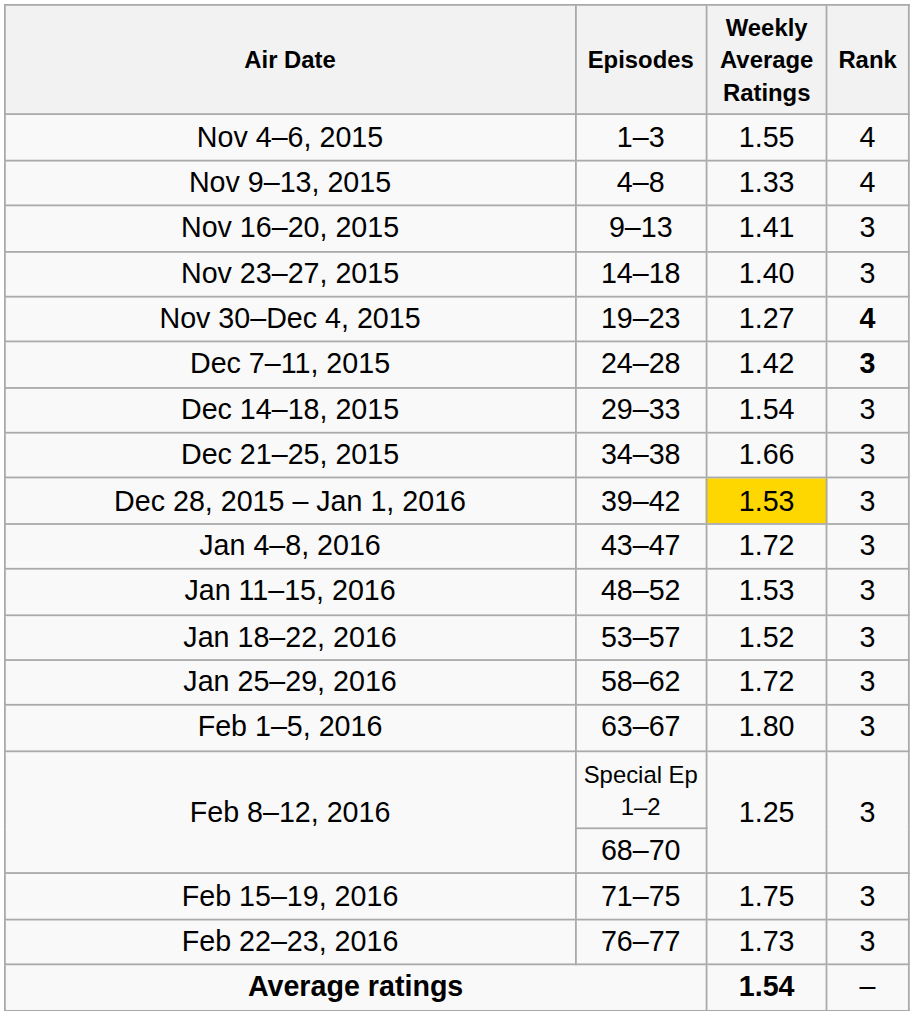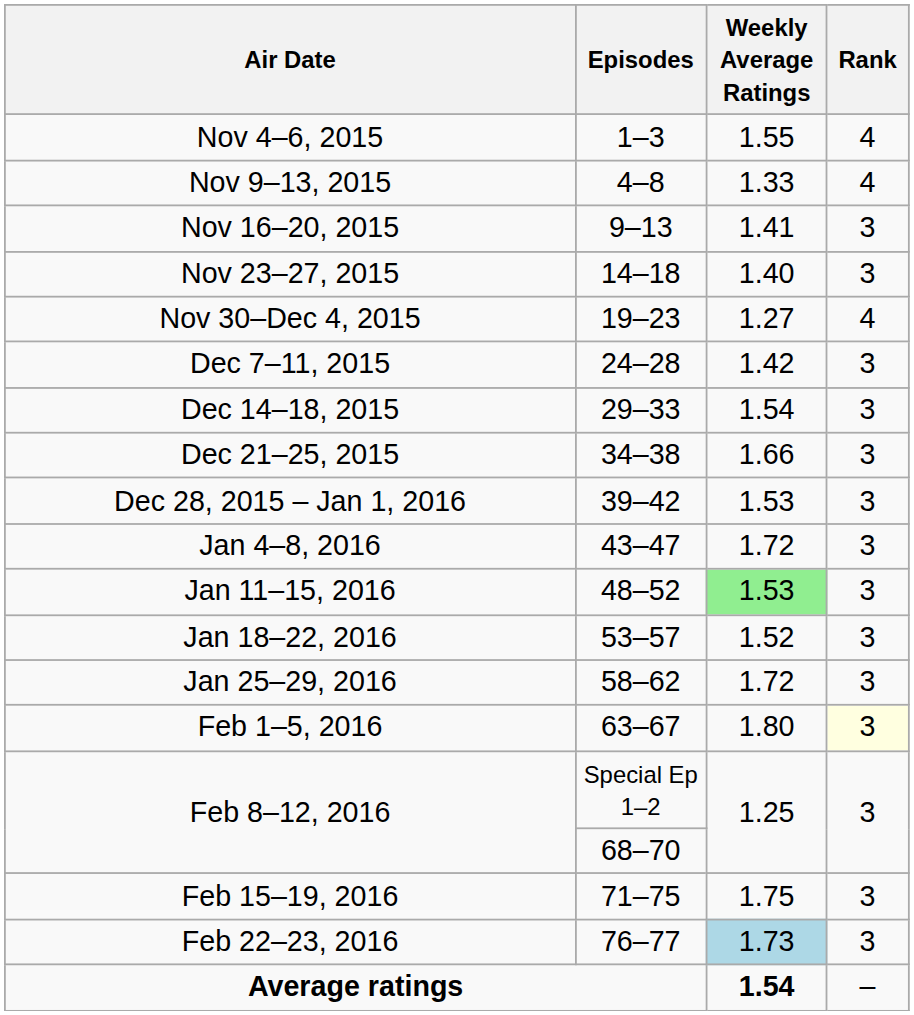(868, 318) bold -> (868, 318) normal
(868, 364) bold -> (868, 364) normal
(767, 500) gold background -> (767, 500) no background
(767, 591) no background -> (767, 591) lightgreen background
(868, 727) no background -> (868, 727) lightyellow background
(767, 941) no background -> (767, 941) lightblue background
